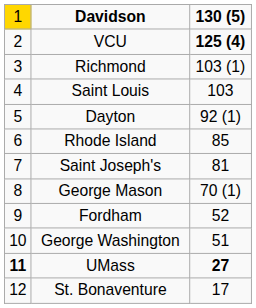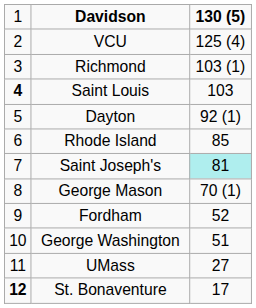(18, 16) gold background -> (18, 16) no background
(220, 41) bold -> (220, 41) normal
(18, 91) normal -> (18, 91) bold
(220, 166) no background -> (220, 166) paleturquoise background
(18, 265) bold -> (18, 265) normal
(220, 265) bold -> (220, 265) normal
(18, 290) normal -> (18, 290) bold
